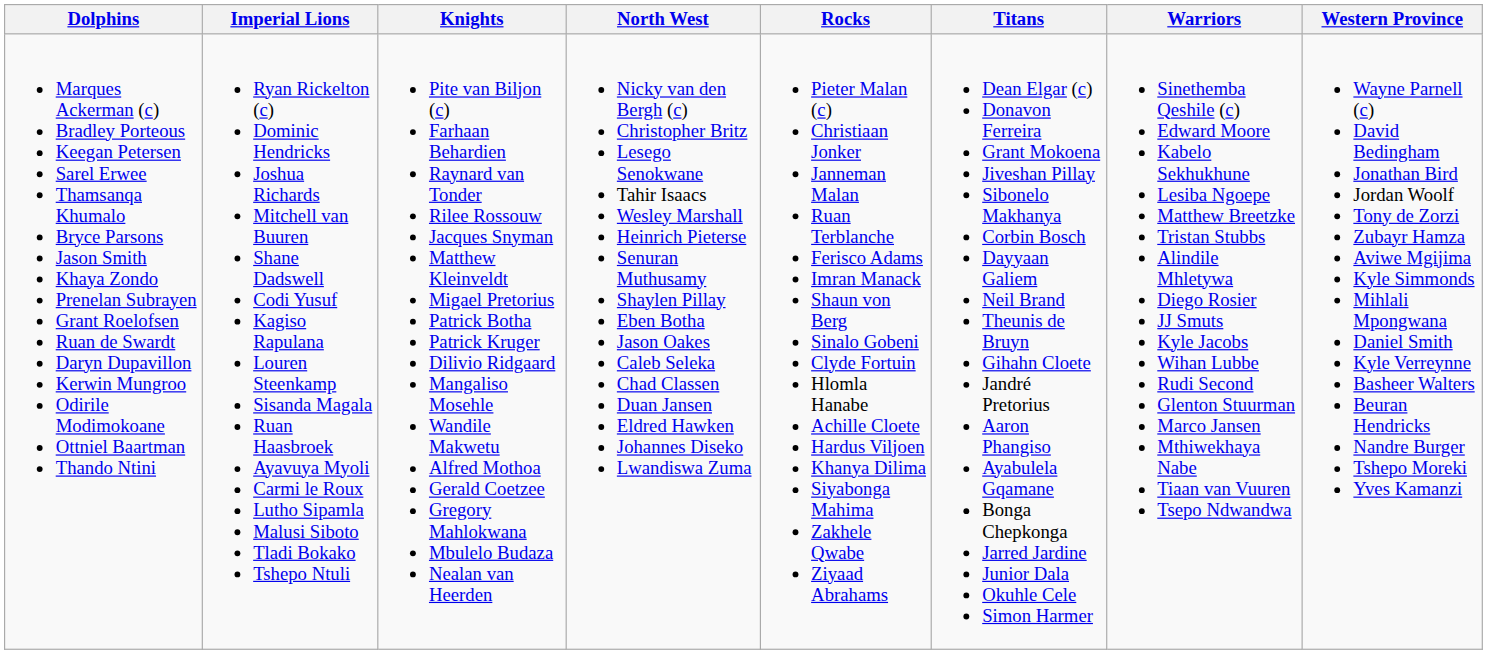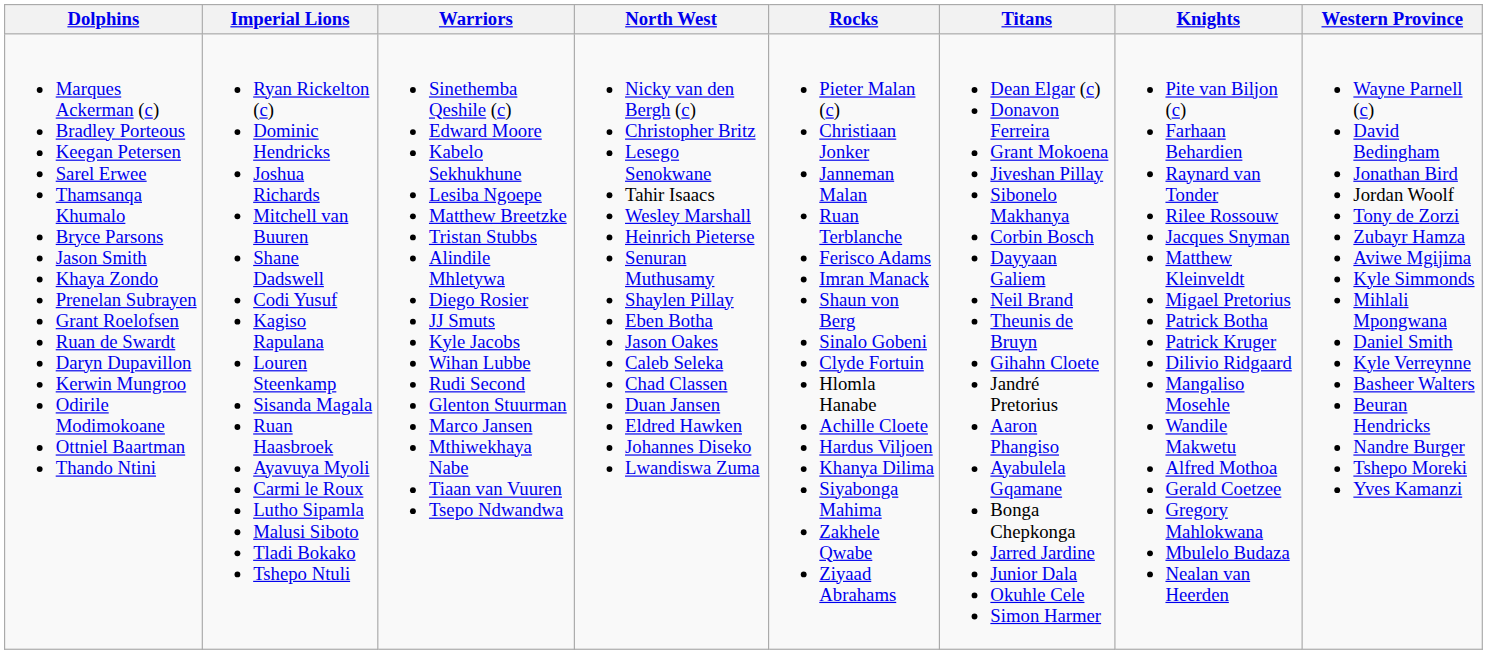columns swapped: (472, 19) <-> (1204, 19)
